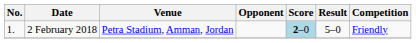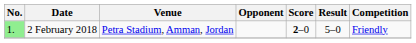(11, 29) no background -> (11, 29) lightgreen background
(301, 29) lightblue background -> (301, 29) no background
